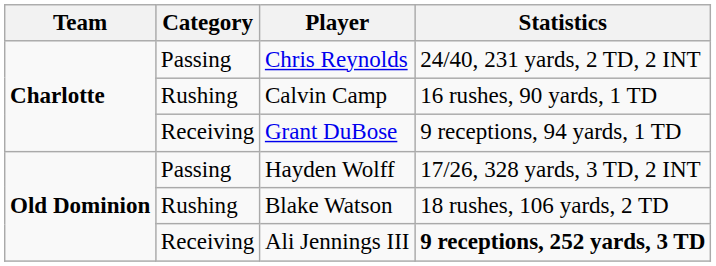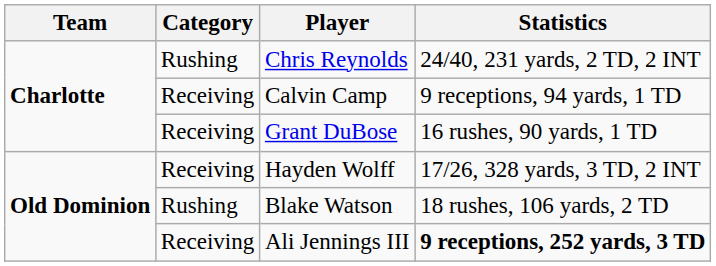(196, 59) Passing -> (199, 59) Rushing
(199, 95) Rushing -> (208, 95) Receiving
(539, 95) 16 rushes, 90 yards, 1 TD -> (551, 95) 9 receptions, 94 yards, 1 TD
(551, 132) 9 receptions, 94 yards, 1 TD -> (539, 132) 16 rushes, 90 yards, 1 TD
(196, 168) Passing -> (208, 168) Receiving
